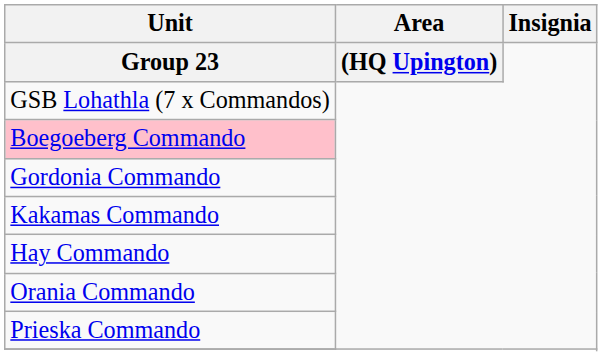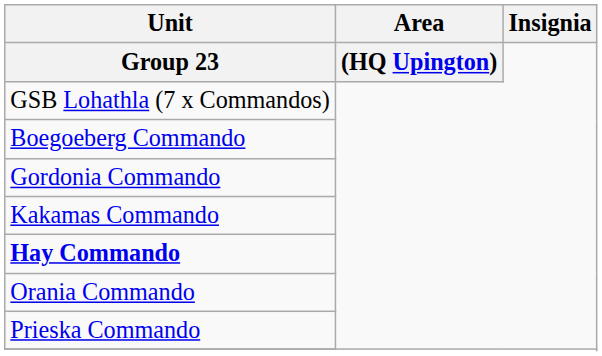(128, 138) pink background -> (128, 138) no background
(90, 253) normal -> (95, 253) bold
